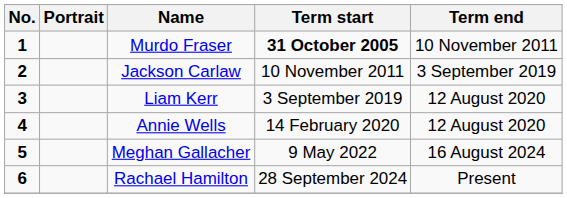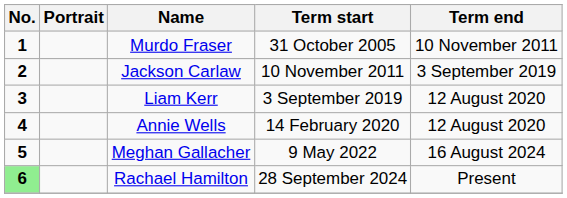(333, 44) bold -> (333, 44) normal
(22, 179) no background -> (22, 179) lightgreen background
